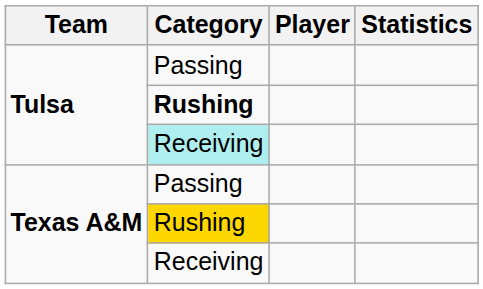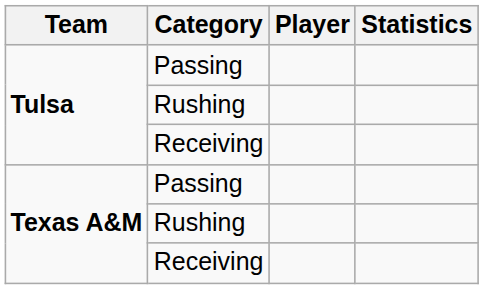(204, 104) bold -> (200, 104) normal
(209, 144) paleturquoise background -> (209, 144) no background
(200, 223) gold background -> (200, 223) no background
